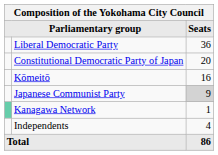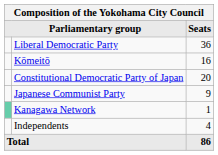rows swapped: (99, 61) <-> (32, 77)
(208, 93) lightgrey background -> (208, 93) no background
